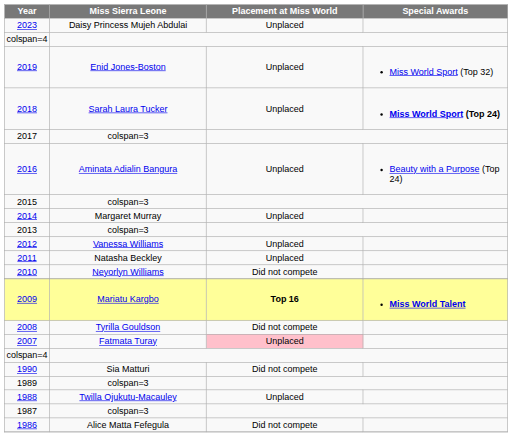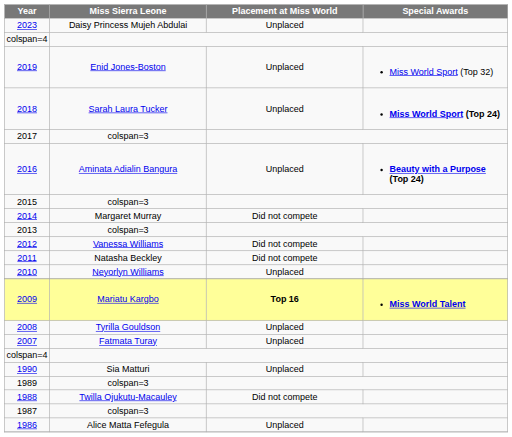(435, 174) normal -> (435, 174) bold
(285, 216) Unplaced -> (285, 216) Did not compete
(285, 243) Unplaced -> (285, 243) Did not compete
(285, 257) Unplaced -> (285, 257) Did not compete
(285, 271) Did not compete -> (285, 271) Unplaced
(285, 327) Did not compete -> (285, 327) Unplaced
(285, 341) pink background -> (285, 341) no background
(285, 369) Did not compete -> (285, 369) Unplaced
(285, 397) Unplaced -> (285, 397) Did not compete
(285, 425) Did not compete -> (285, 425) Unplaced
